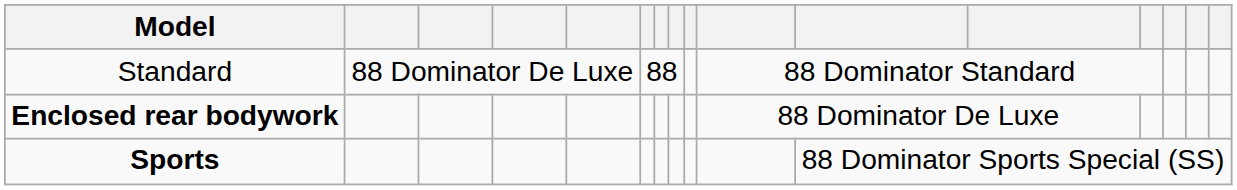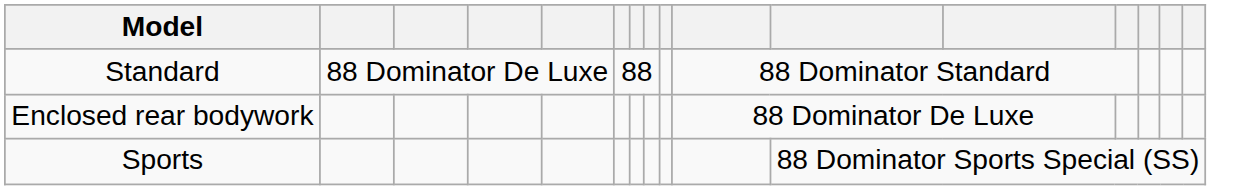(175, 116) bold -> (162, 116) normal
(175, 160) bold -> (162, 160) normal
